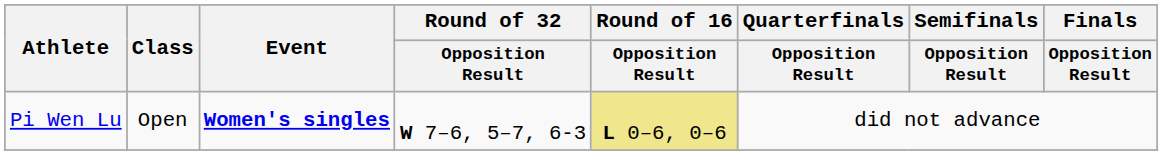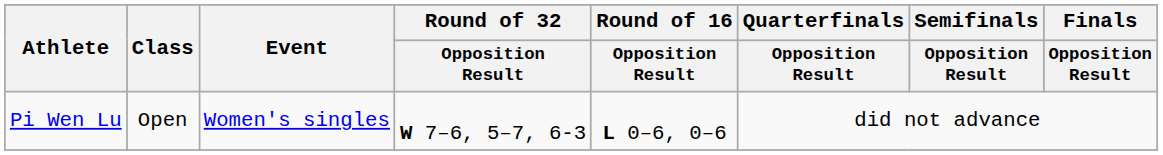(297, 121) bold -> (297, 121) normal
(665, 133) khaki background -> (665, 133) no background
